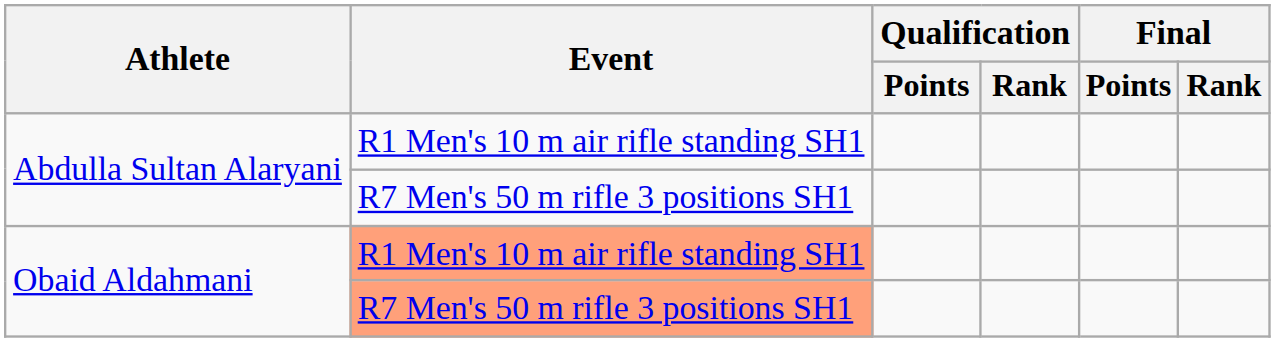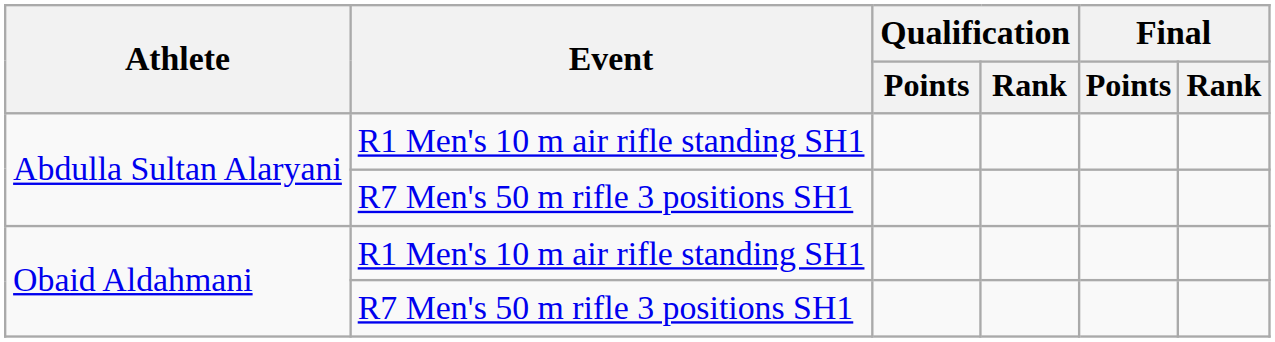(611, 253) lightsalmon background -> (611, 253) no background
(605, 308) lightsalmon background -> (605, 308) no background
